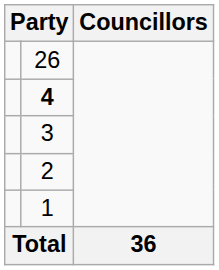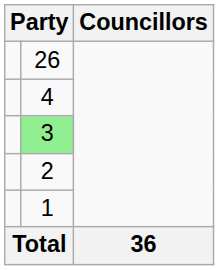(47, 97) bold -> (47, 97) normal
(47, 134) no background -> (47, 134) lightgreen background
